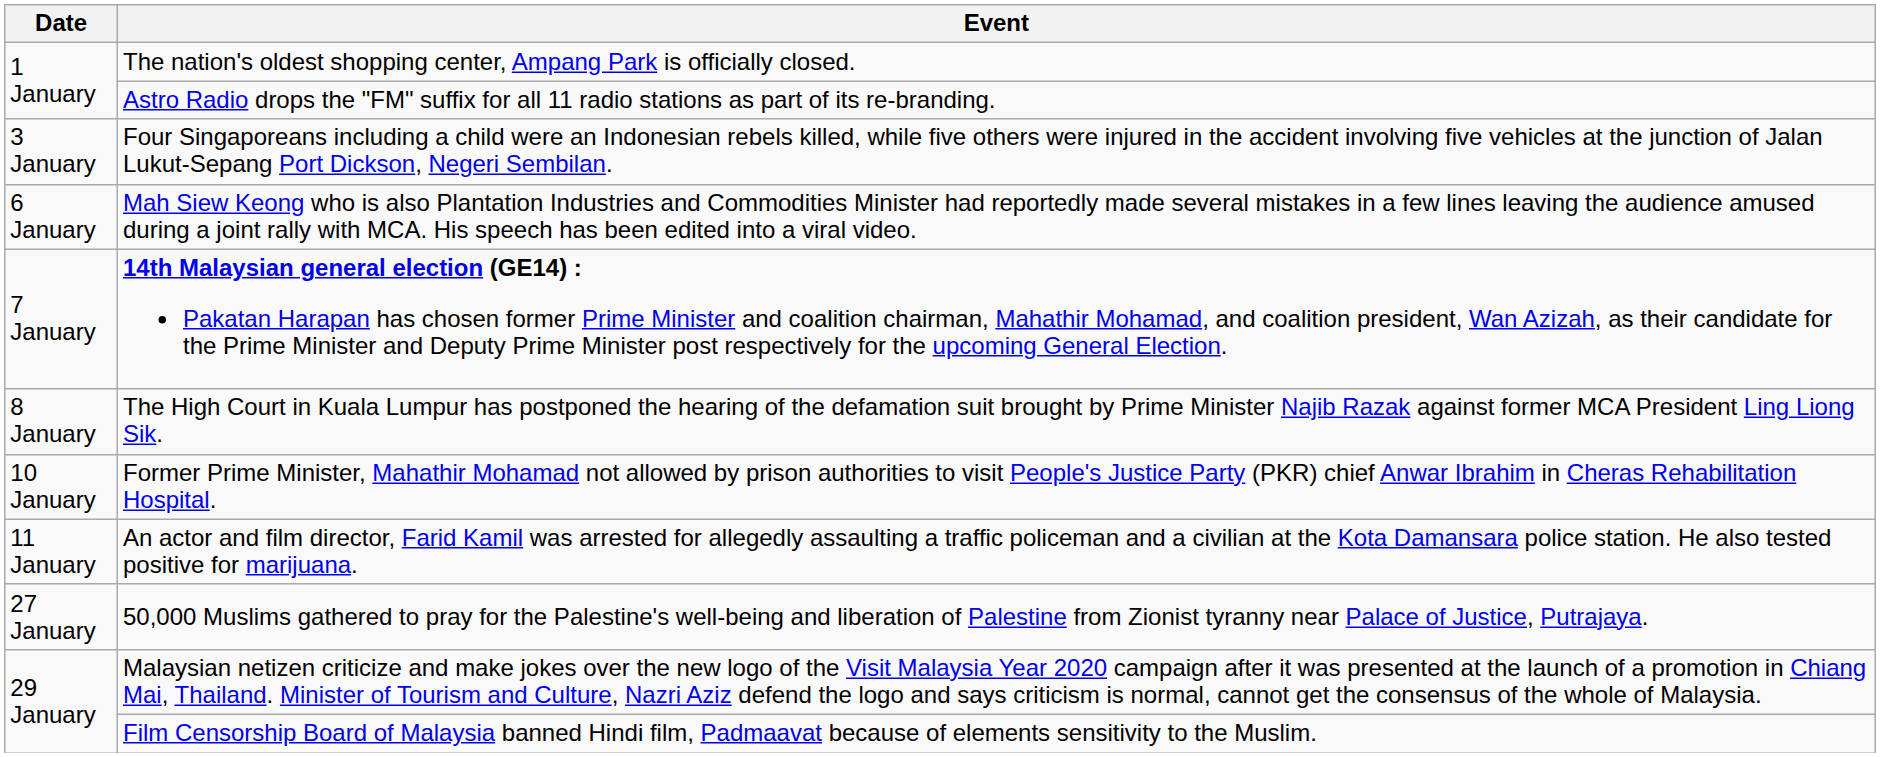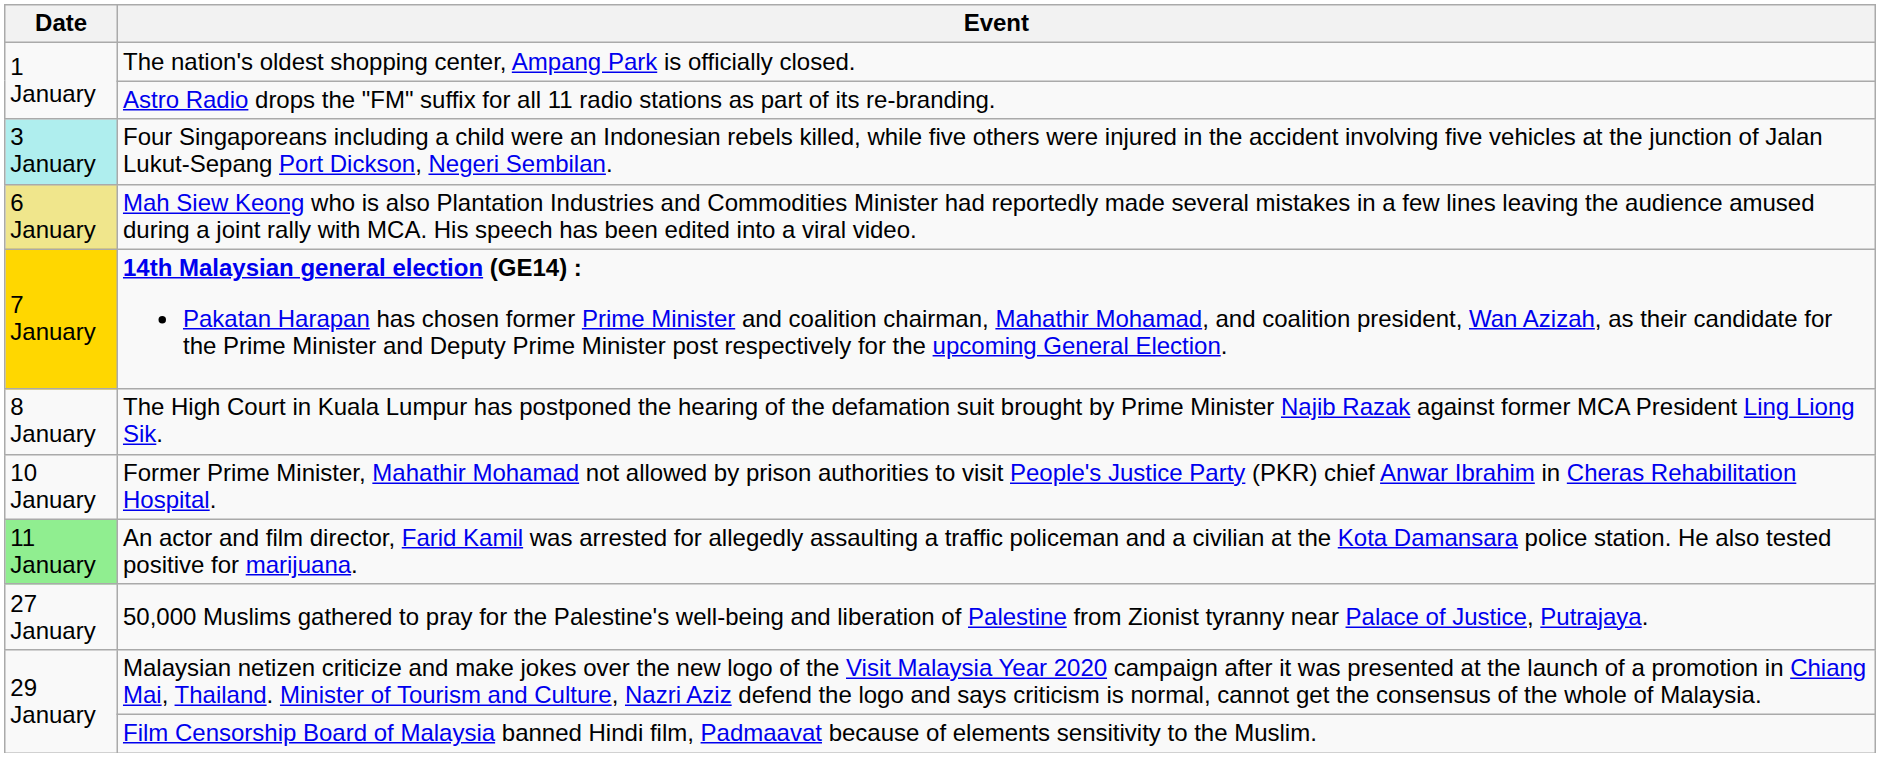(53, 151) no background -> (53, 151) paleturquoise background
(53, 216) no background -> (53, 216) khaki background
(53, 318) no background -> (53, 318) gold background
(53, 551) no background -> (53, 551) lightgreen background
